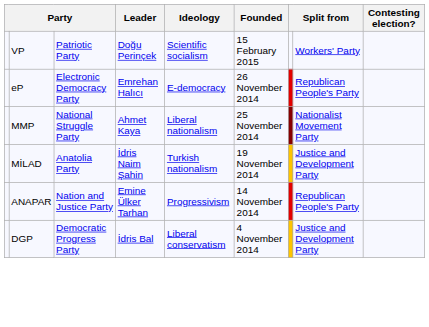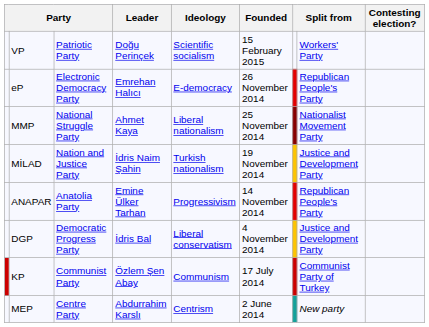(74, 164) Anatolia Party -> (80, 164) Nation and Justice Party
(85, 201) Nation and Justice Party -> (74, 201) Anatolia Party
+ row: (18, 277)
+ row: (22, 309)
